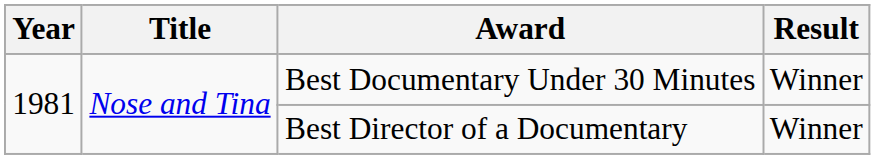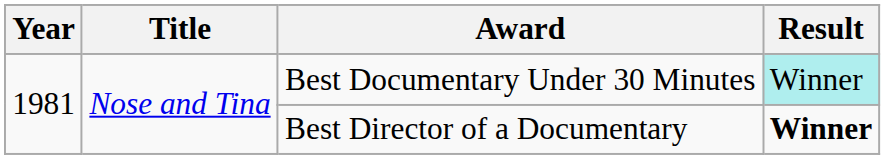(816, 79) no background -> (816, 79) paleturquoise background
(816, 128) normal -> (821, 128) bold
